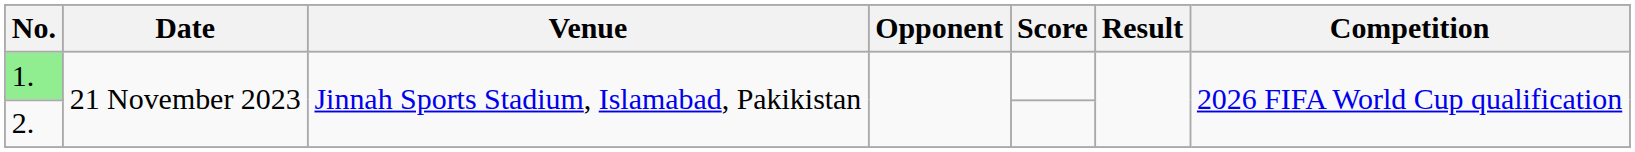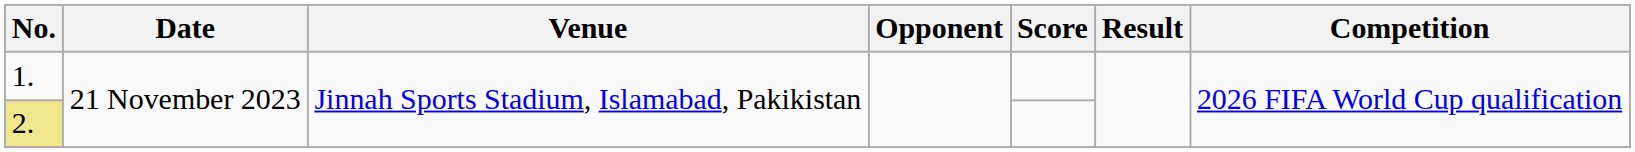(23, 75) lightgreen background -> (23, 75) no background
(23, 123) no background -> (23, 123) khaki background
